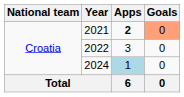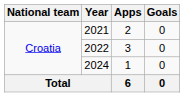(128, 30) bold -> (128, 30) normal
(162, 30) lightsalmon background -> (162, 30) no background
(128, 65) lightblue background -> (128, 65) no background
